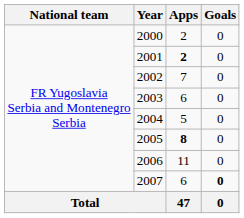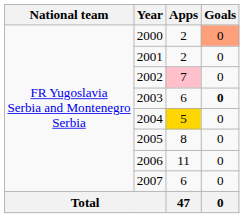(220, 35) no background -> (220, 35) lightsalmon background
(184, 56) bold -> (184, 56) normal
(184, 77) no background -> (184, 77) pink background
(220, 98) normal -> (220, 98) bold
(184, 118) no background -> (184, 118) gold background
(184, 139) bold -> (184, 139) normal
(220, 181) bold -> (220, 181) normal
